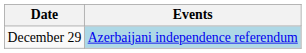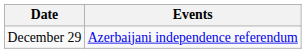(193, 37) lightblue background -> (193, 37) no background
